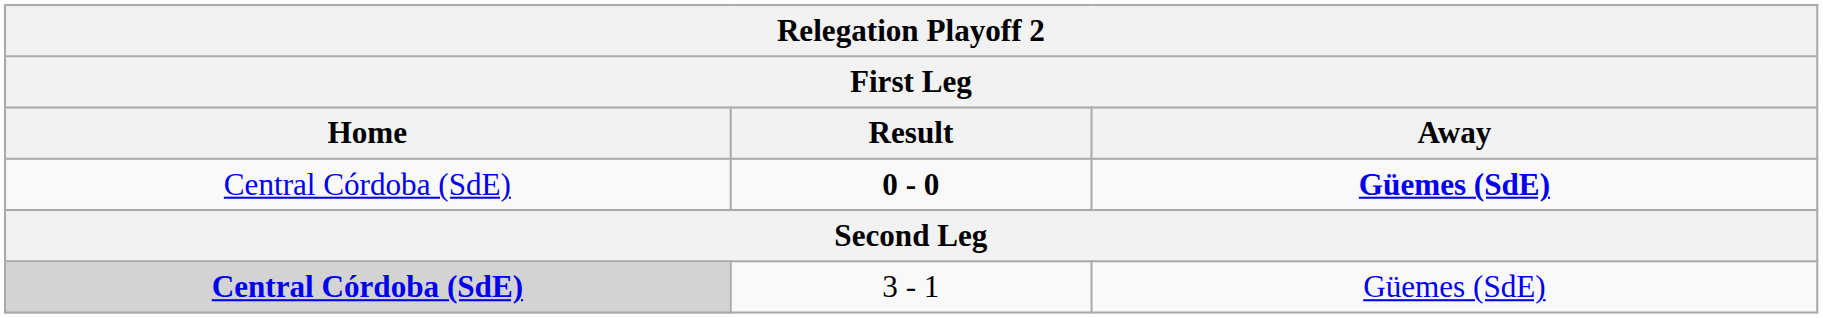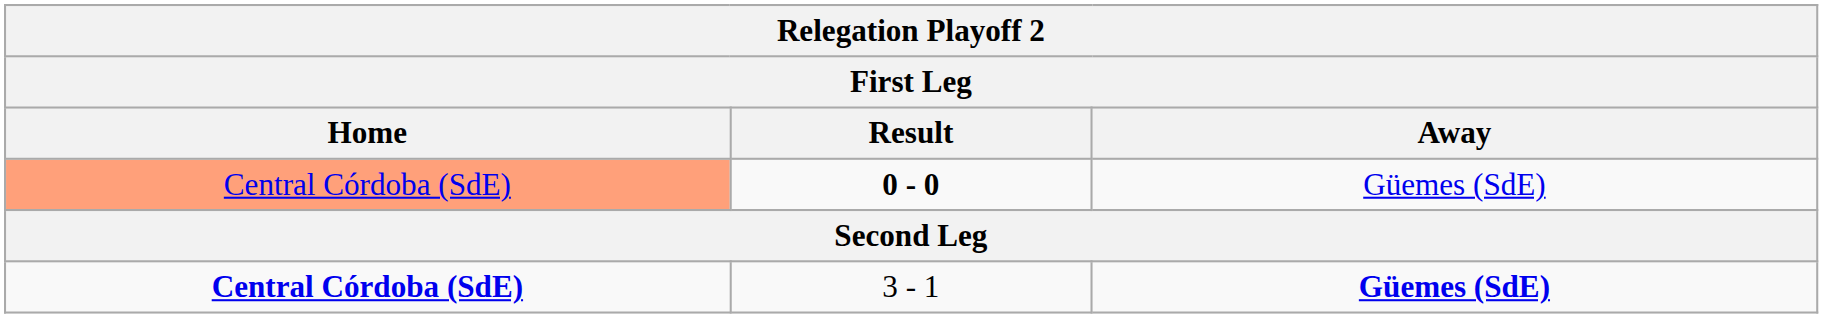(367, 184) no background -> (367, 184) lightsalmon background
(1454, 184) bold -> (1454, 184) normal
(367, 287) lightgrey background -> (367, 287) no background
(1454, 287) normal -> (1454, 287) bold
